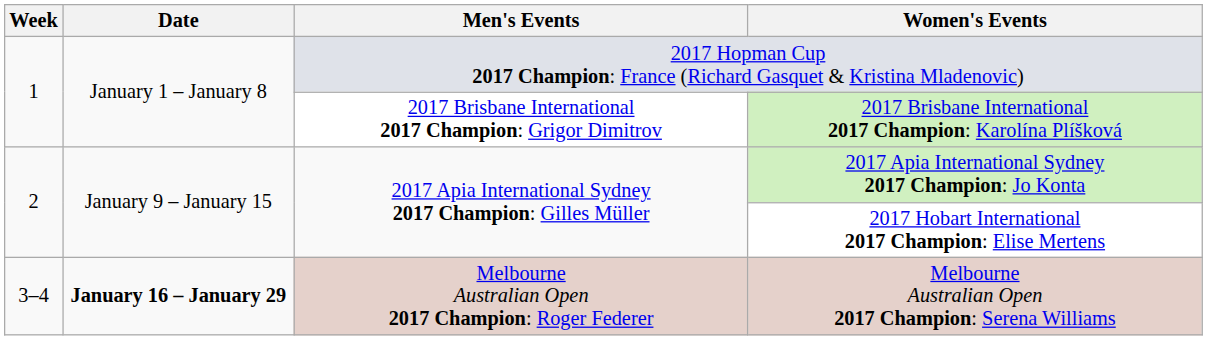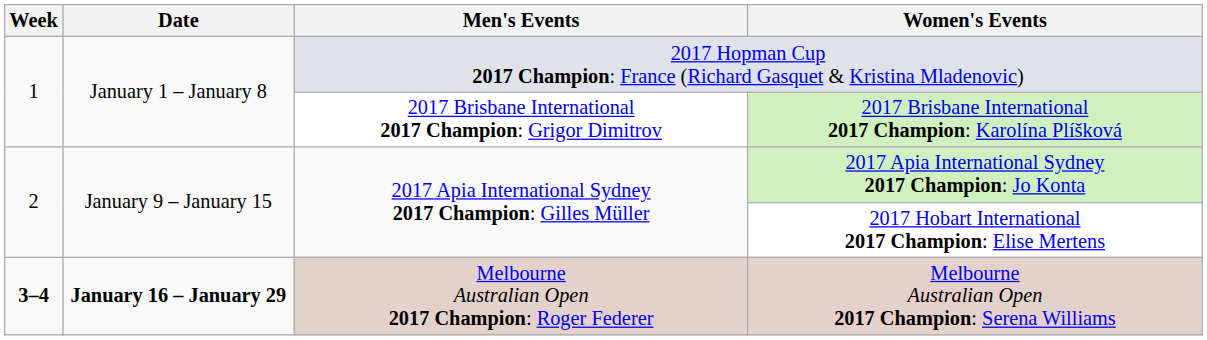(34, 296) normal -> (34, 296) bold
